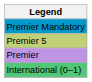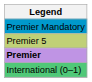(23, 56) normal -> (24, 56) bold
